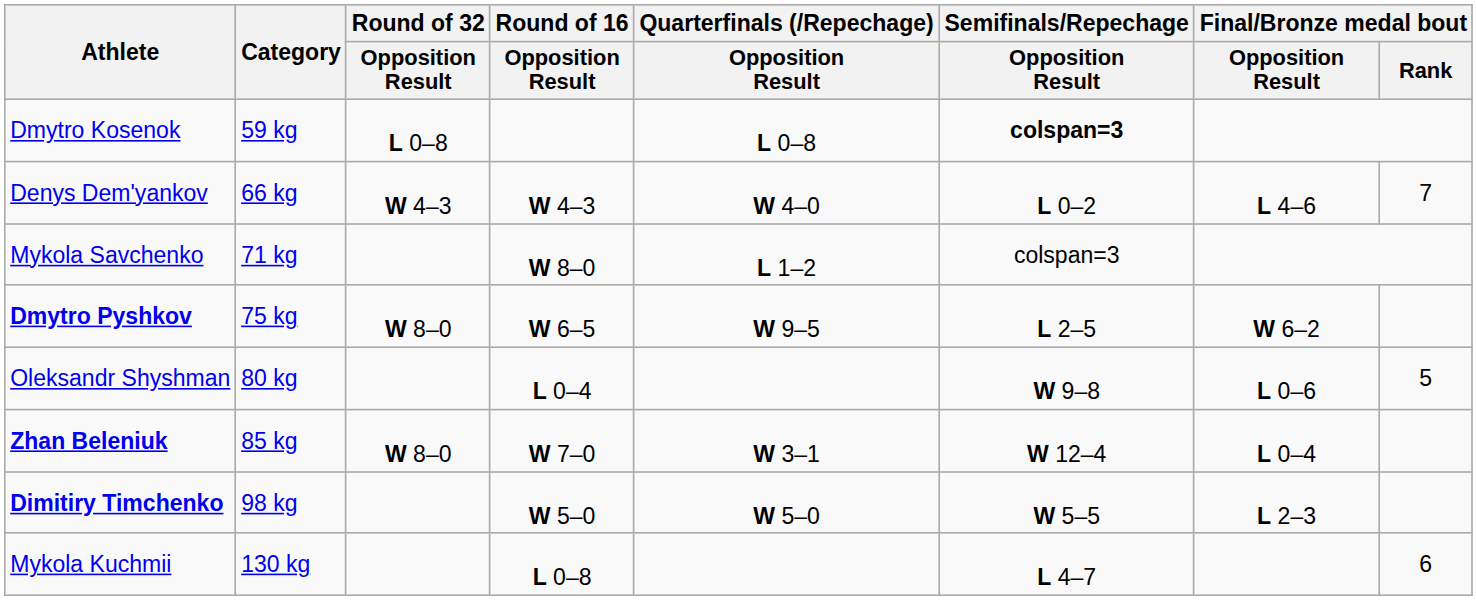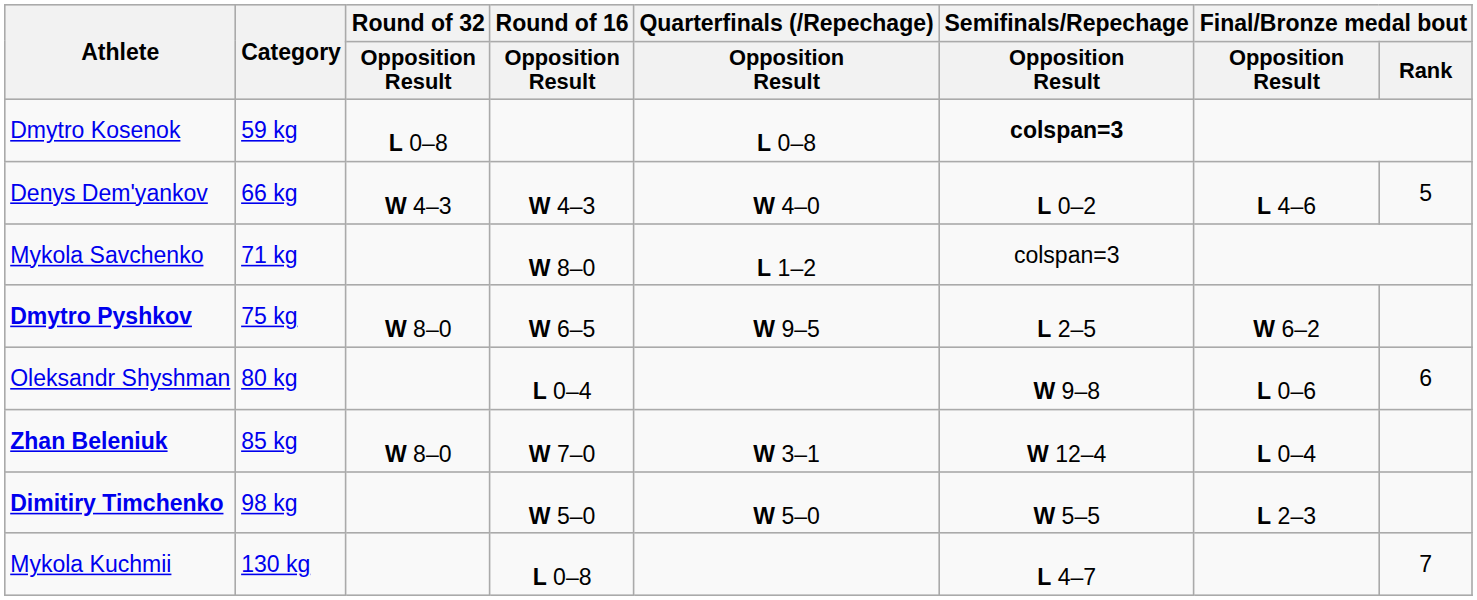(1426, 193) 7 -> (1426, 193) 5
(1426, 379) 5 -> (1426, 379) 6
(1426, 565) 6 -> (1426, 565) 7
